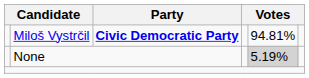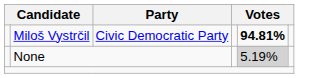(167, 35) bold -> (162, 35) normal
(273, 35) normal -> (263, 35) bold
